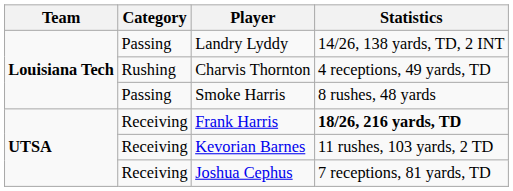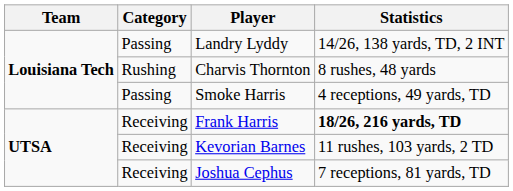(404, 69) 4 receptions, 49 yards, TD -> (377, 69) 8 rushes, 48 yards
(377, 95) 8 rushes, 48 yards -> (404, 95) 4 receptions, 49 yards, TD
